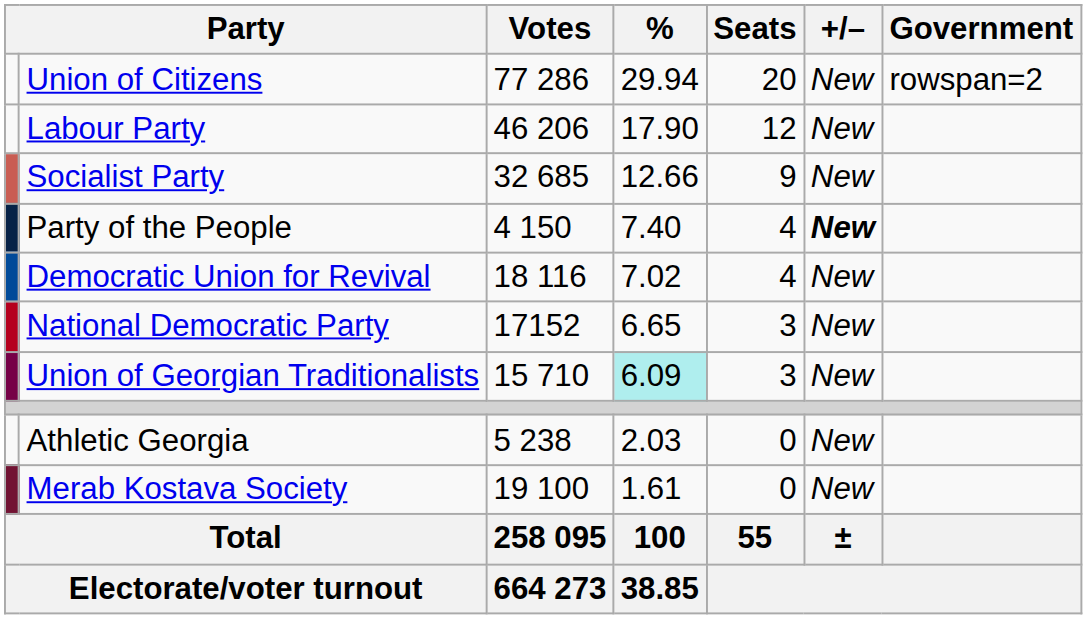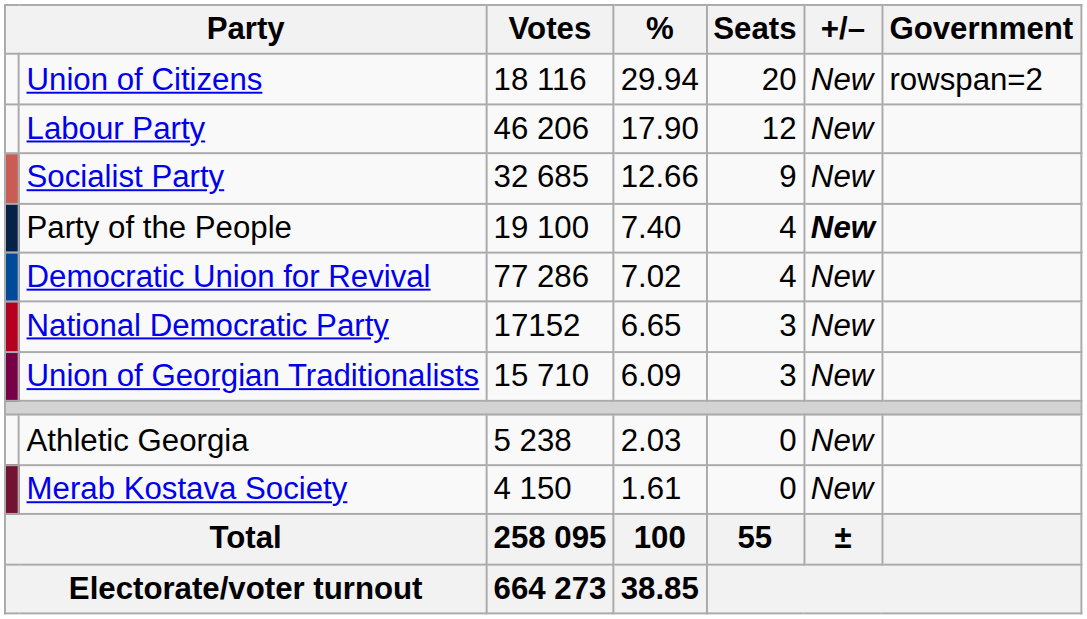(541, 78) 77 286 -> (540, 78) 18 116
(533, 227) 4 150 -> (541, 227) 19 100
(540, 276) 18 116 -> (541, 276) 77 286
(651, 375) paleturquoise background -> (651, 375) no background
(541, 488) 19 100 -> (533, 488) 4 150
